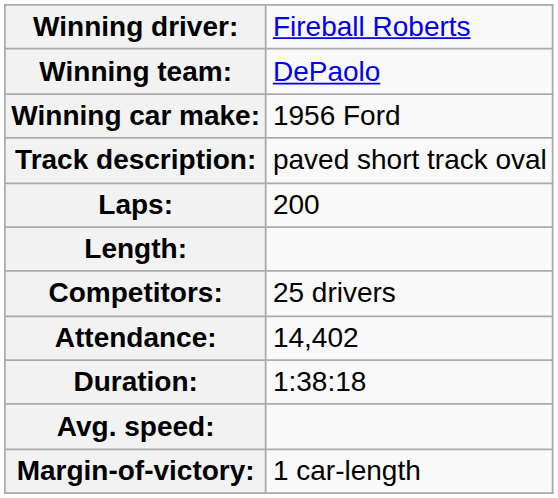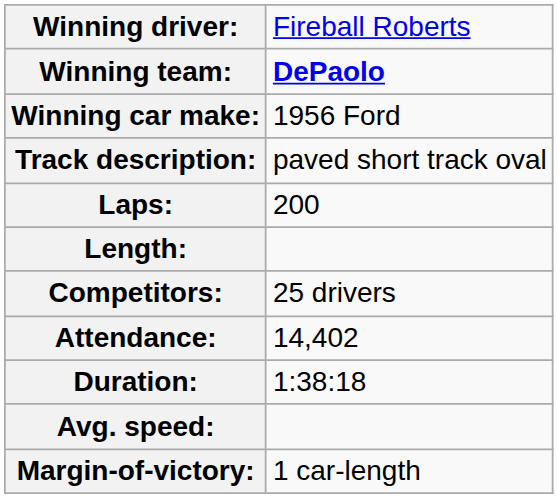(327, 71) normal -> (329, 71) bold
